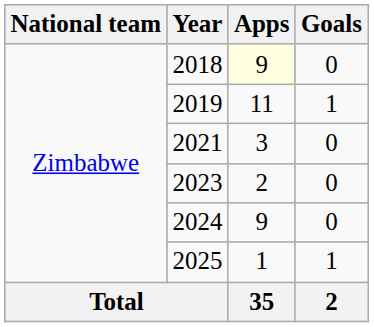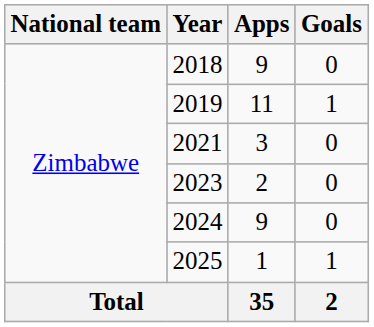(262, 63) lightyellow background -> (262, 63) no background
